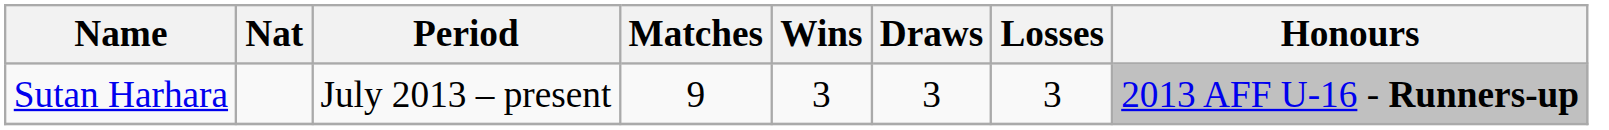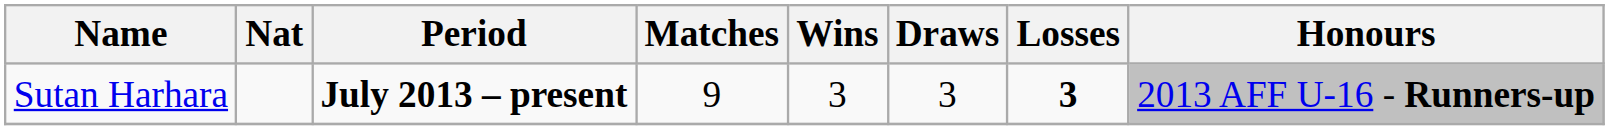(466, 93) normal -> (474, 93) bold
(1052, 93) normal -> (1068, 93) bold
